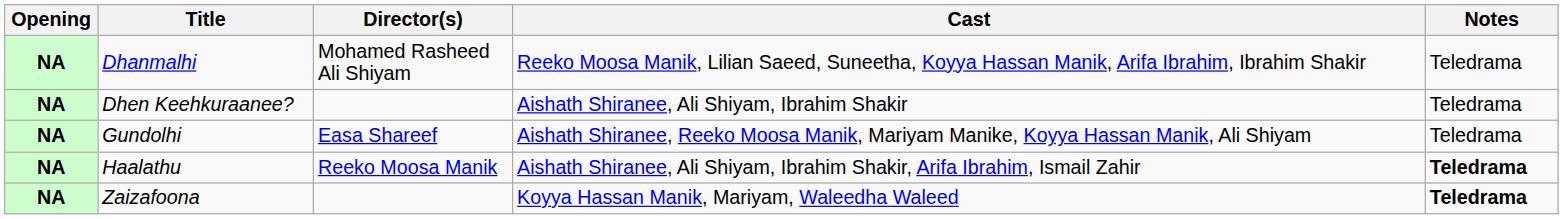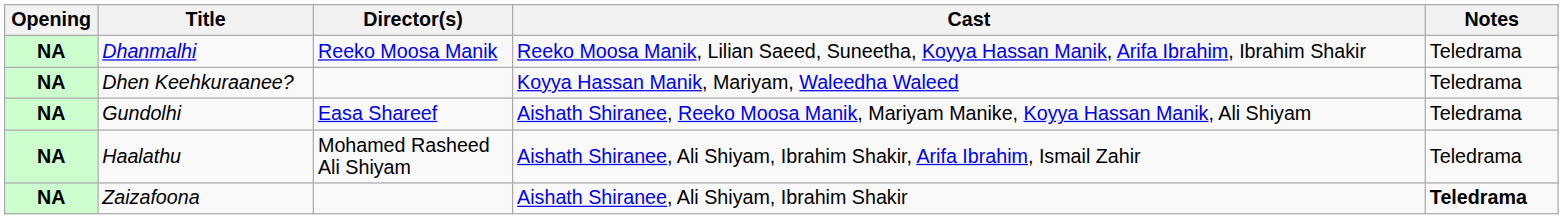(404, 62) Mohamed Rasheed Ali Shiyam -> (408, 51) Reeko Moosa Manik
(712, 104) Aishath Shiranee, Ali Shiyam, Ibrahim Shakir -> (738, 82) Koyya Hassan Manik, Mariyam, Waleedha Waleed
(408, 167) Reeko Moosa Manik -> (404, 156) Mohamed Rasheed Ali Shiyam
(1478, 167) bold -> (1476, 156) normal
(738, 198) Koyya Hassan Manik, Mariyam, Waleedha Waleed -> (712, 198) Aishath Shiranee, Ali Shiyam, Ibrahim Shakir
